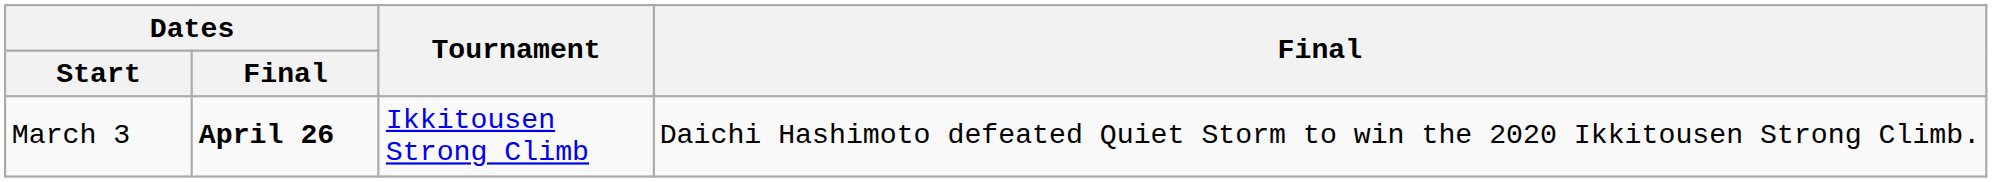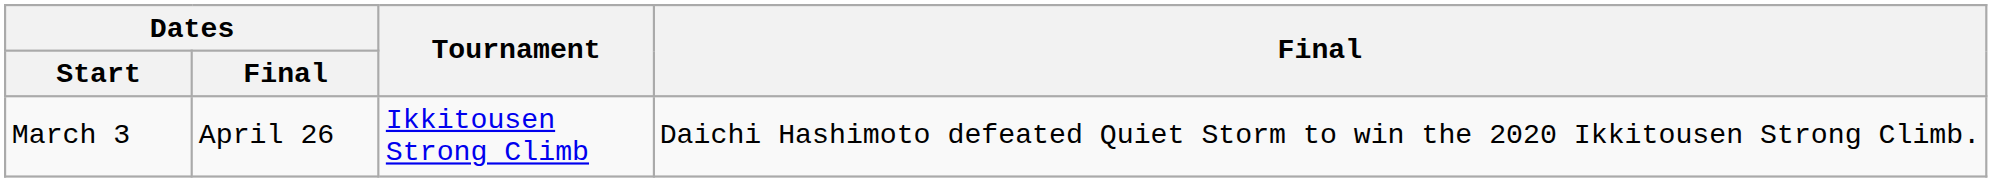(267, 136) bold -> (267, 136) normal
